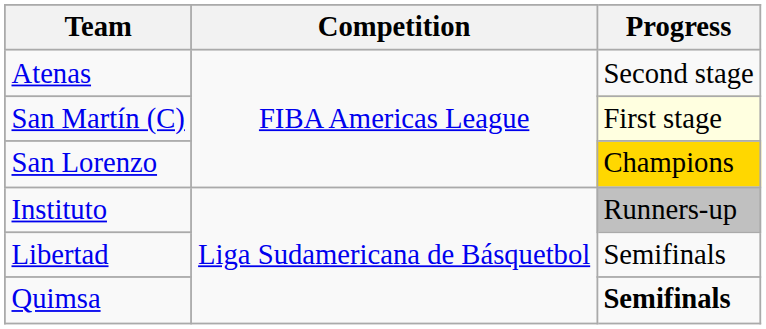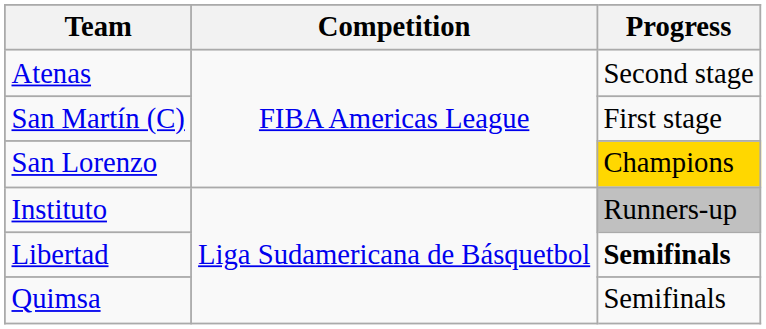(663, 118) lightyellow background -> (663, 118) no background
(665, 254) normal -> (667, 254) bold
(667, 299) bold -> (665, 299) normal
